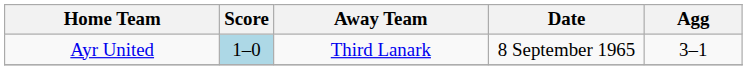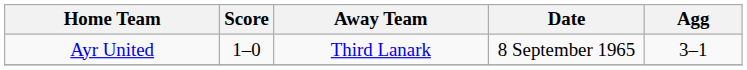(247, 49) lightblue background -> (247, 49) no background
